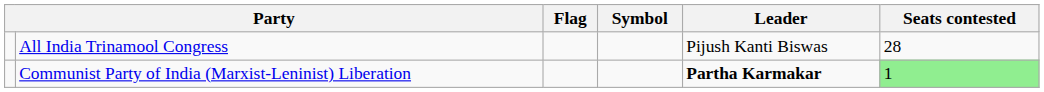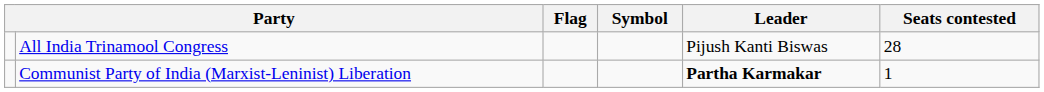(888, 73) lightgreen background -> (888, 73) no background
